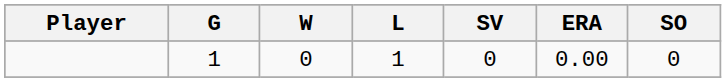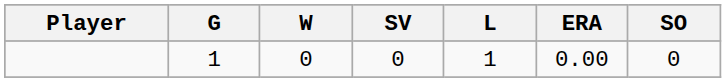columns swapped: (398, 23) <-> (490, 23)
